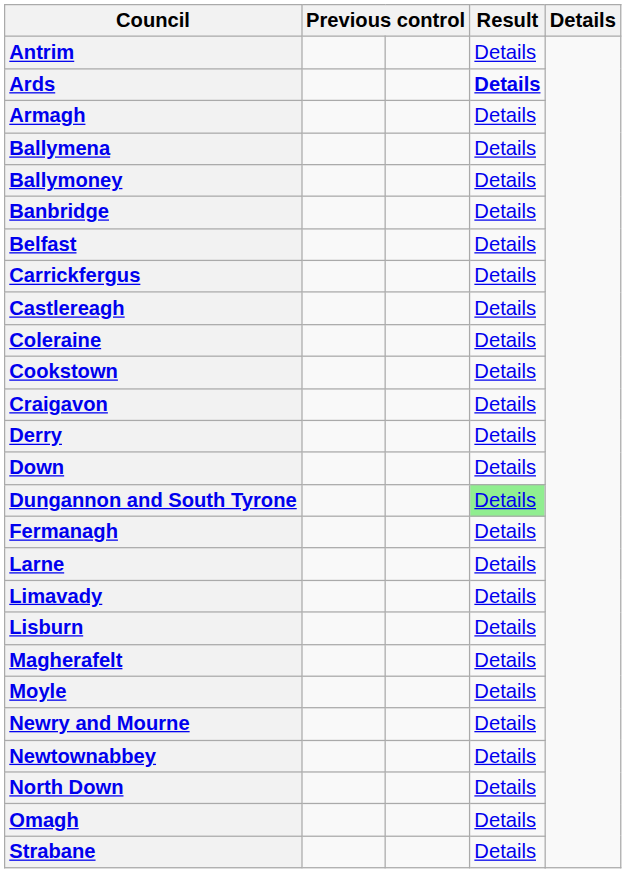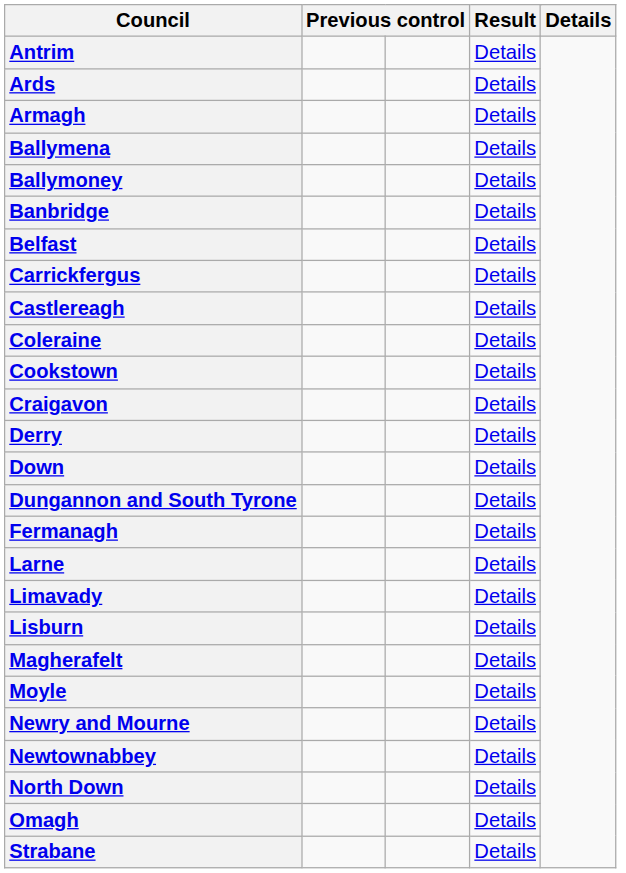(507, 84) bold -> (505, 84) normal
(505, 500) lightgreen background -> (505, 500) no background
